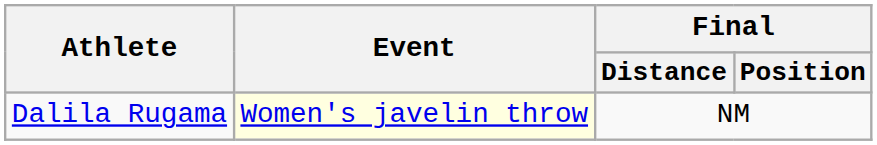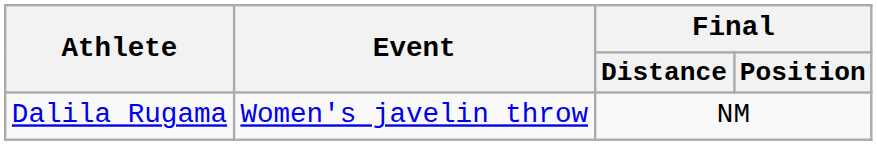(414, 116) lightyellow background -> (414, 116) no background
